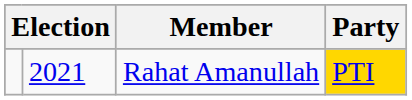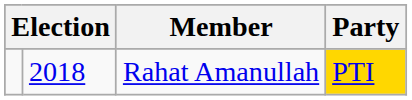(57, 71) 2021 -> (57, 71) 2018
